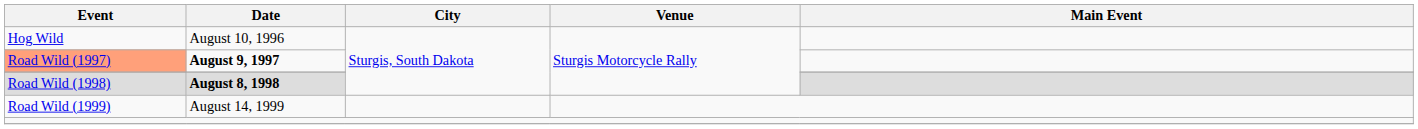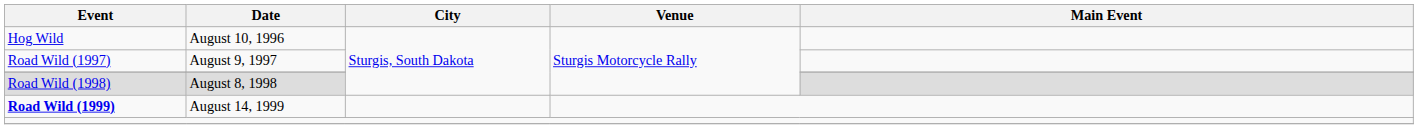(59, 60) lightsalmon background -> (59, 60) no background
(234, 60) bold -> (233, 60) normal
(234, 83) bold -> (233, 83) normal
(59, 106) normal -> (61, 106) bold
